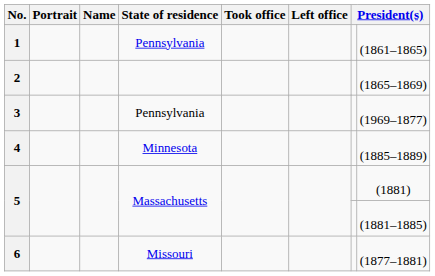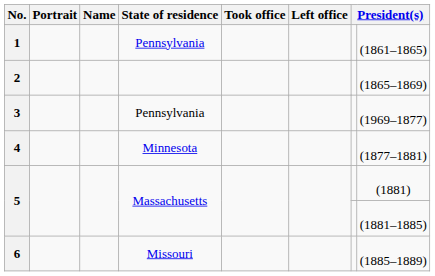(393, 155) (1885–1889) -> (393, 155) (1877–1881)
(393, 260) (1877–1881) -> (393, 260) (1885–1889)
